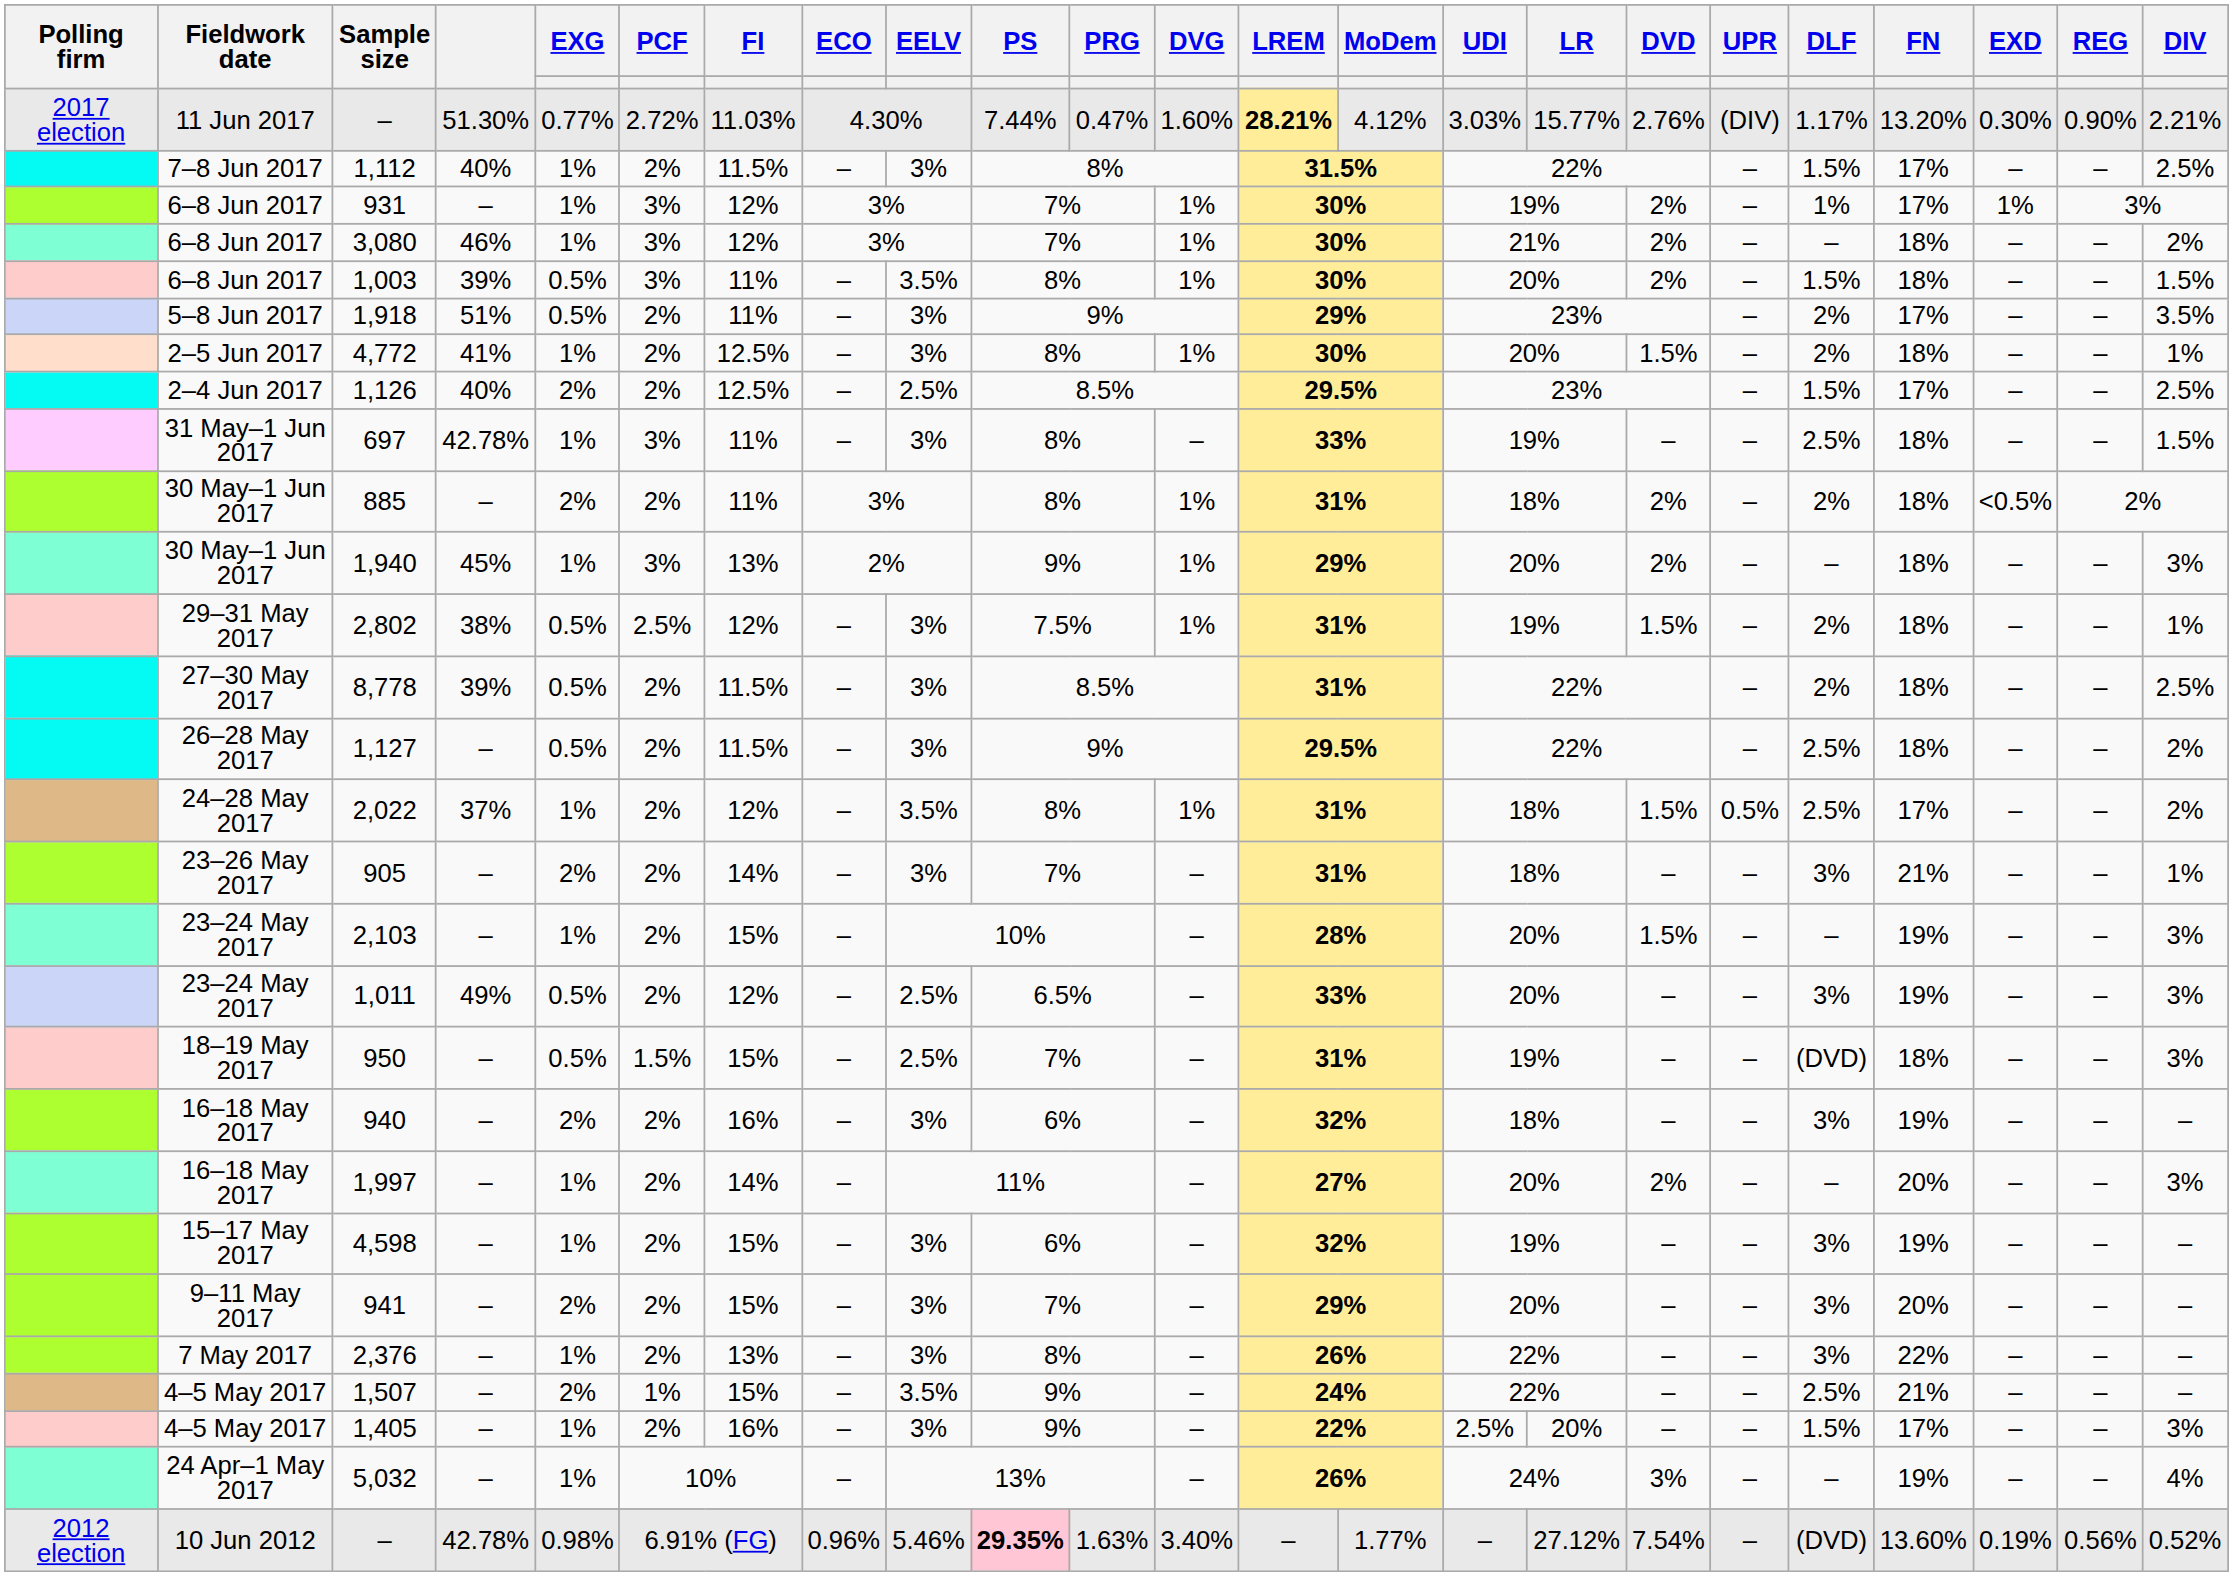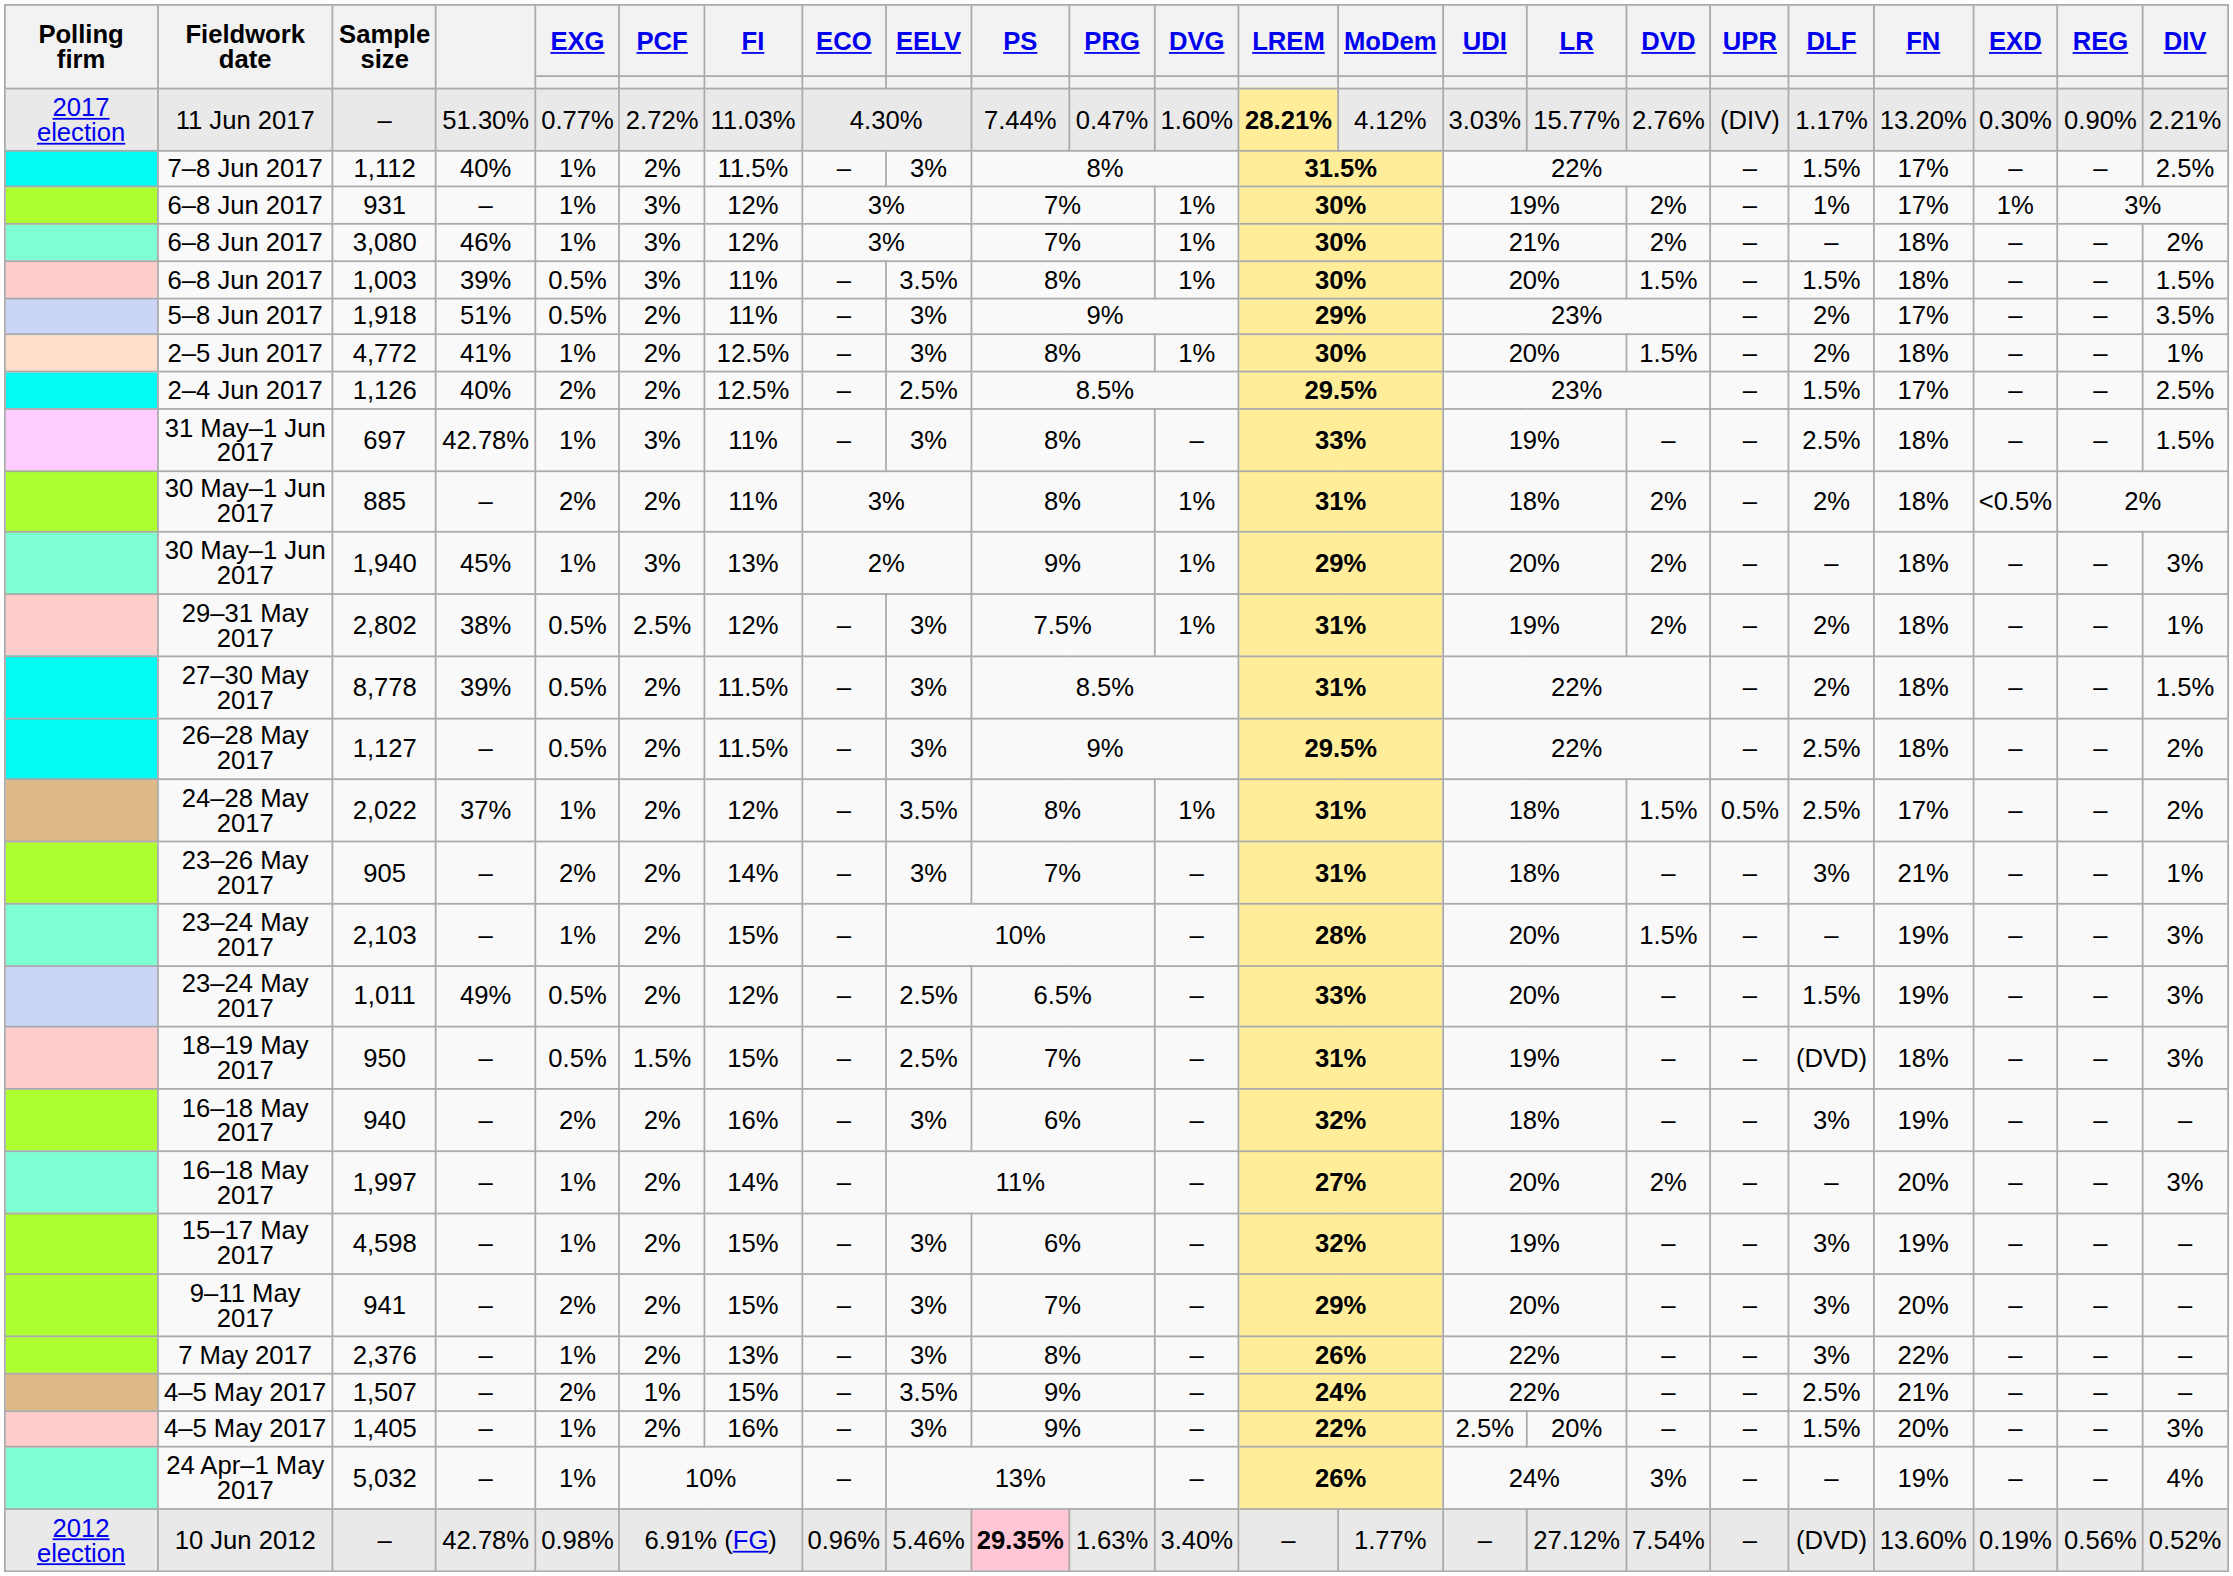(1668, 280) 2% -> (1668, 280) 1.5%
(1668, 625) 1.5% -> (1668, 625) 2%
(2185, 687) 2.5% -> (2185, 687) 1.5%
(1831, 997) 3% -> (1831, 997) 1.5%
(1923, 1429) 17% -> (1923, 1429) 20%
